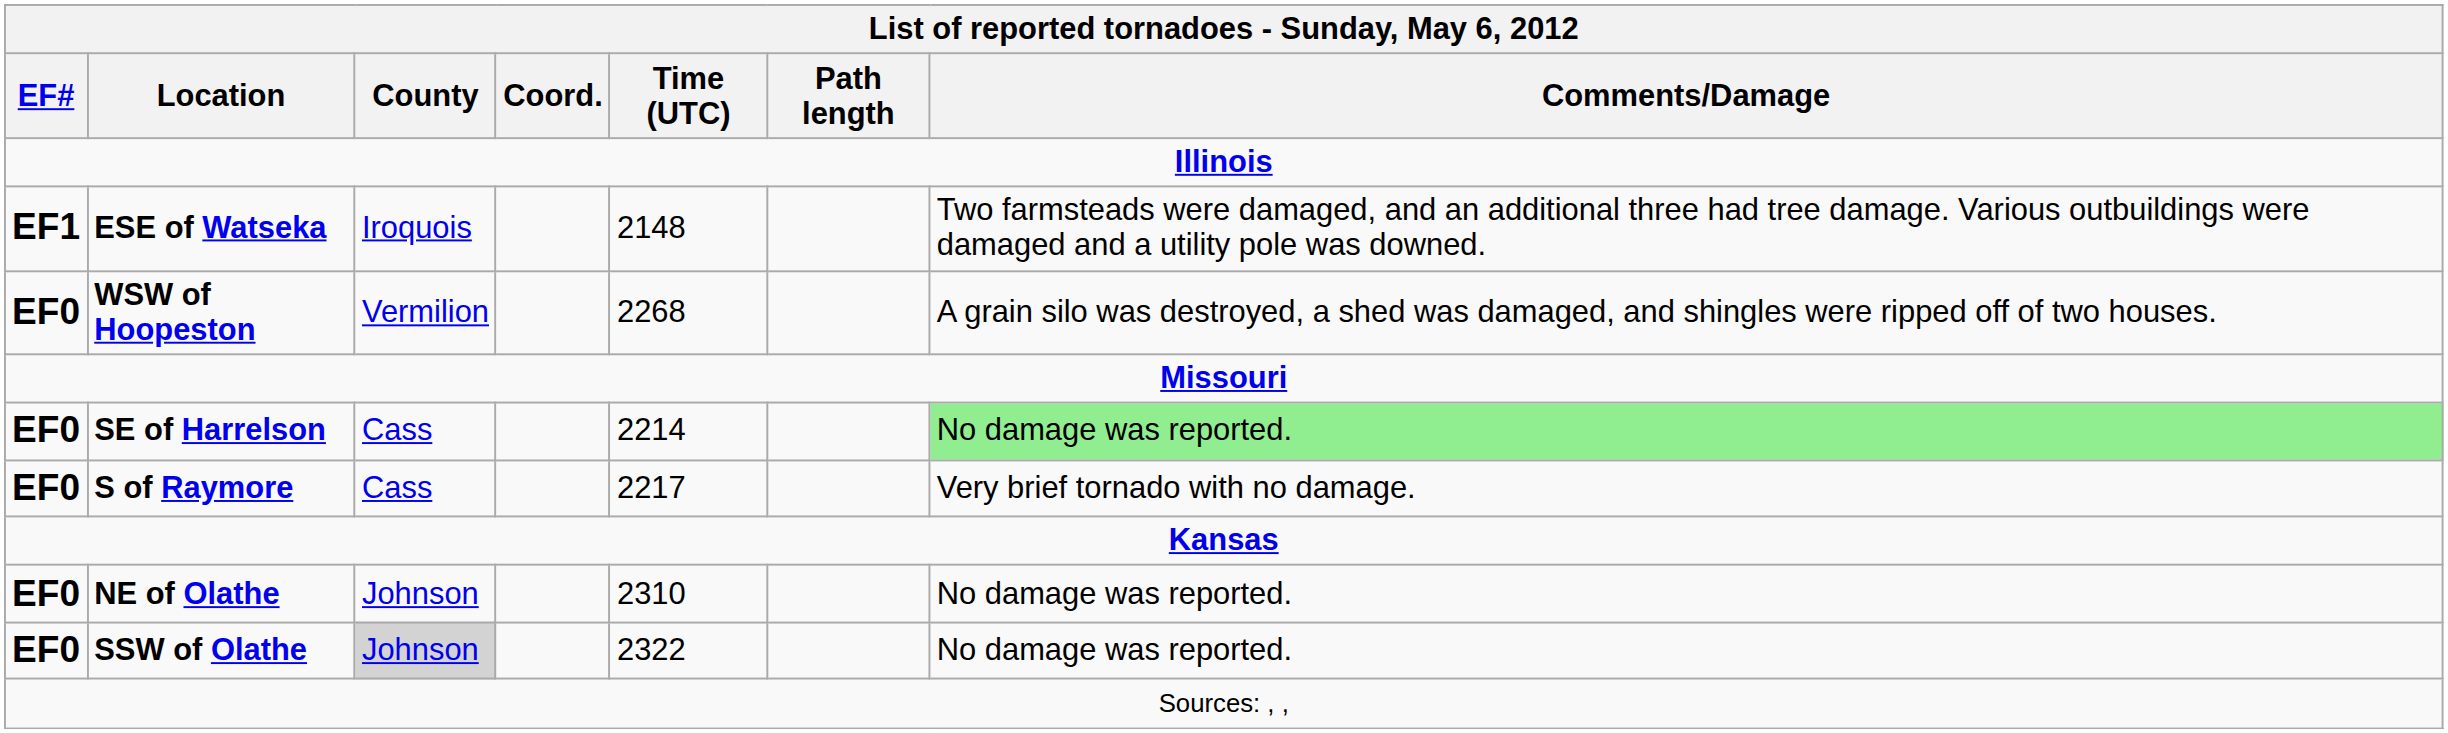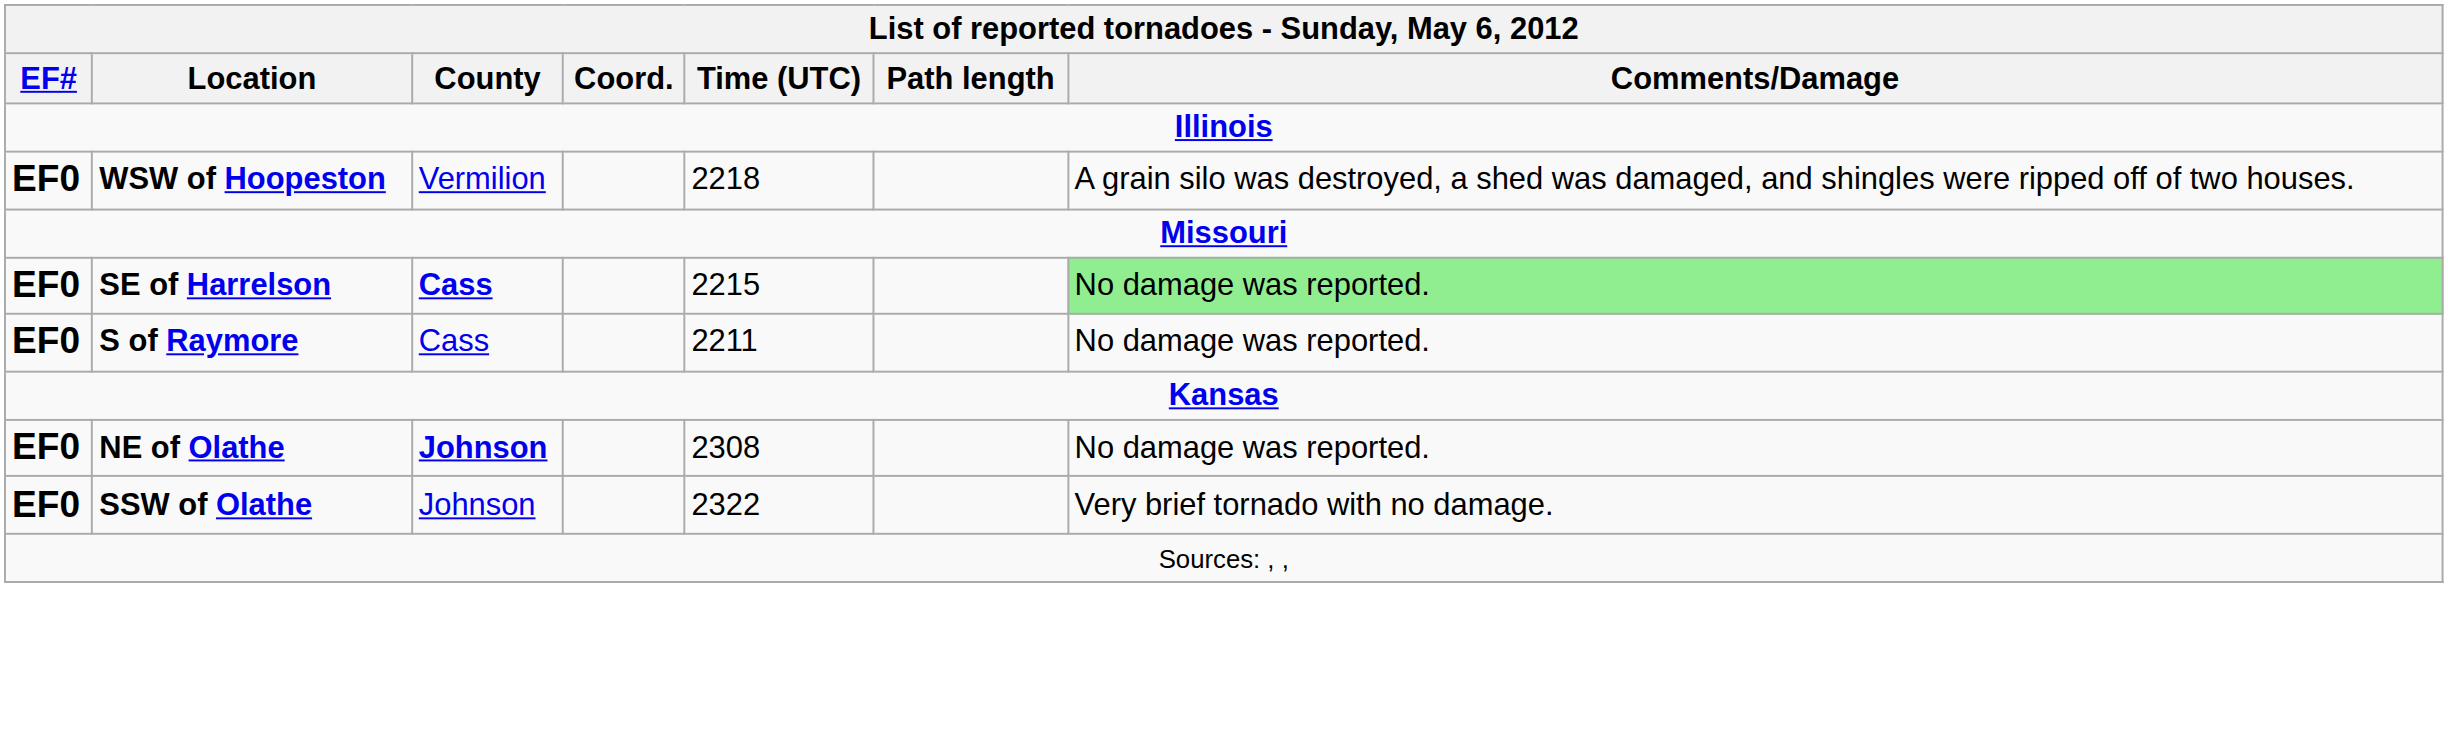- row: (210, 228)
(651, 311) 2268 -> (726, 179) 2218
(397, 430) normal -> (456, 285) bold
(651, 430) 2214 -> (726, 285) 2215
(651, 487) 2217 -> (725, 342) 2211
(1176, 487) Very brief tornado with no damage. -> (1252, 342) No damage was reported.
(420, 593) normal -> (483, 447) bold
(651, 593) 2310 -> (726, 447) 2308
(420, 649) lightgrey background -> (477, 504) no background
(1114, 649) No damage was reported. -> (1314, 504) Very brief tornado with no damage.
